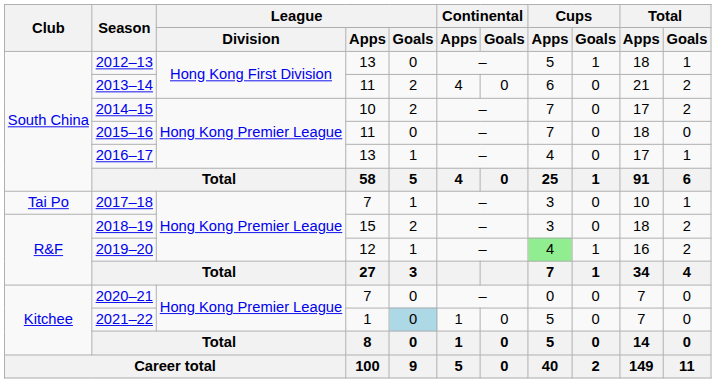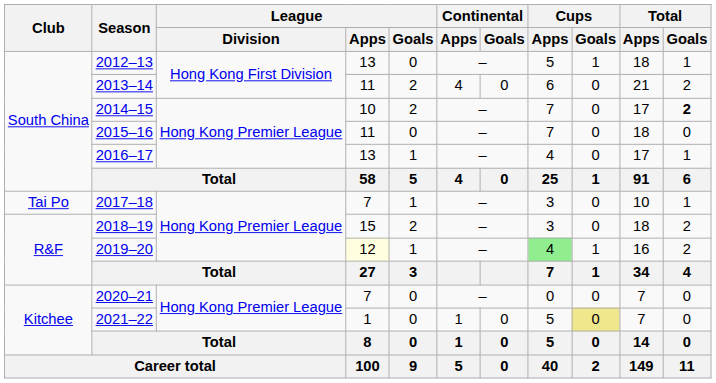(687, 109) normal -> (687, 109) bold
(367, 249) no background -> (367, 249) lightyellow background
(413, 319) lightblue background -> (413, 319) no background
(596, 319) no background -> (596, 319) khaki background
